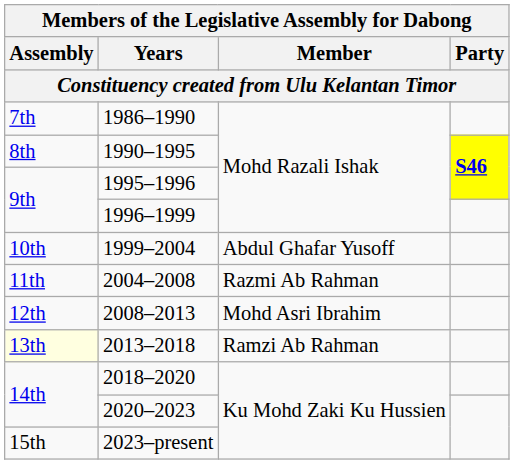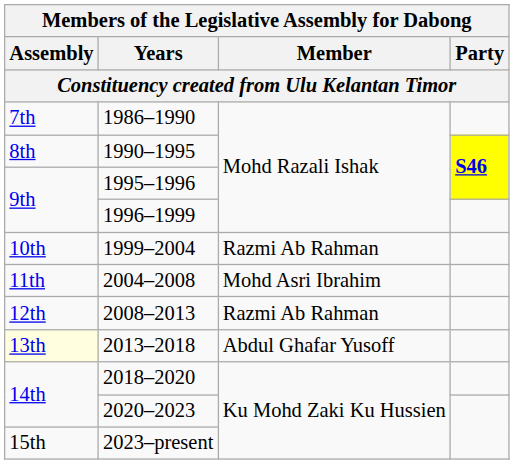(309, 248) Abdul Ghafar Yusoff -> (301, 248) Razmi Ab Rahman
(301, 280) Razmi Ab Rahman -> (302, 280) Mohd Asri Ibrahim
(302, 313) Mohd Asri Ibrahim -> (301, 313) Razmi Ab Rahman
(301, 345) Ramzi Ab Rahman -> (309, 345) Abdul Ghafar Yusoff
